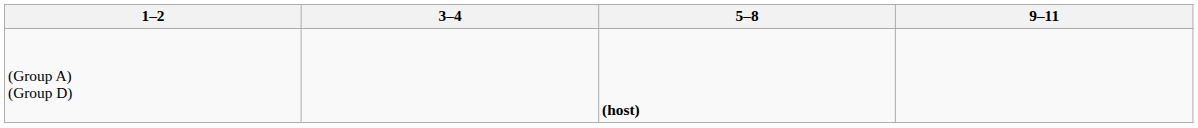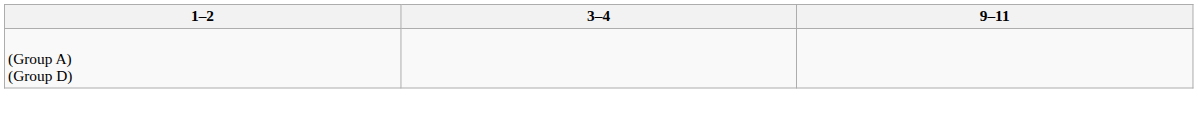- column: (747, 16)
